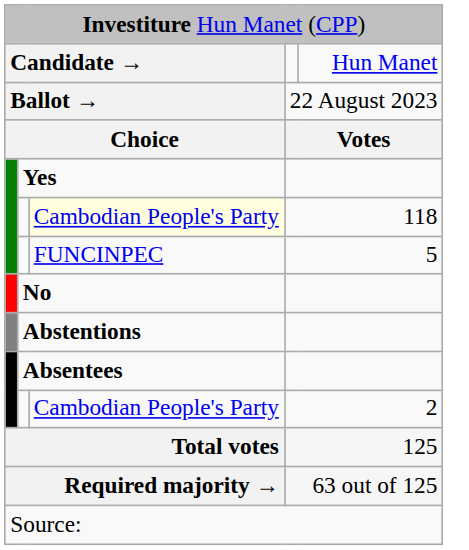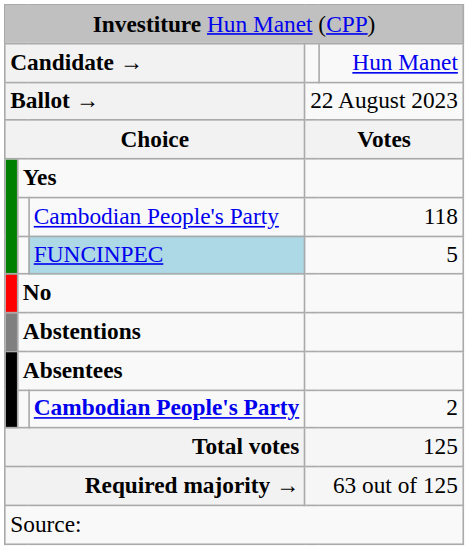(156, 216) lightyellow background -> (156, 216) no background
(99, 254) no background -> (99, 254) lightblue background
(156, 408) normal -> (167, 408) bold
